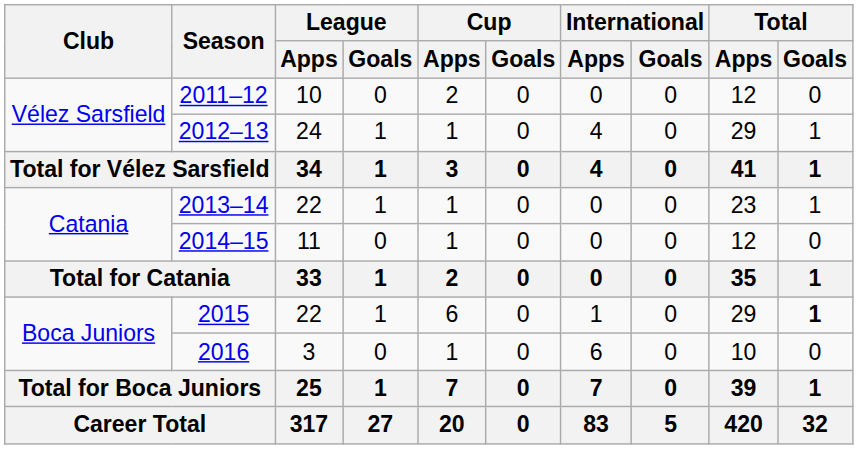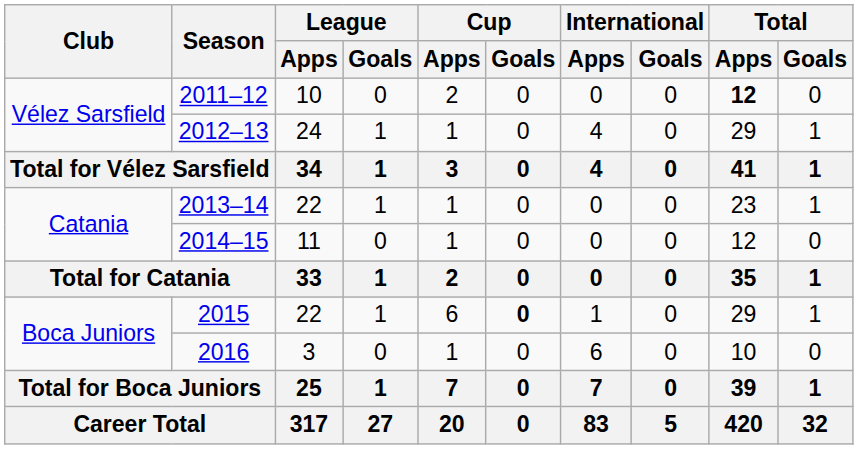(744, 95) normal -> (744, 95) bold
(523, 315) normal -> (523, 315) bold
(815, 315) bold -> (815, 315) normal
